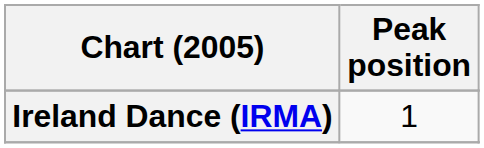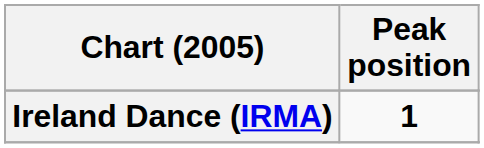(409, 116) normal -> (409, 116) bold
